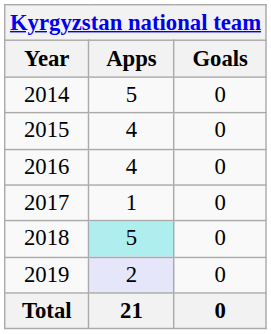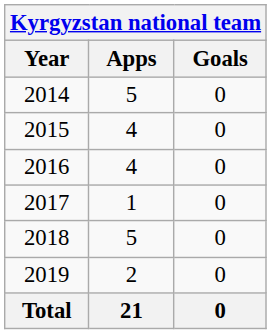(131, 238) paleturquoise background -> (131, 238) no background
(131, 274) lavender background -> (131, 274) no background
